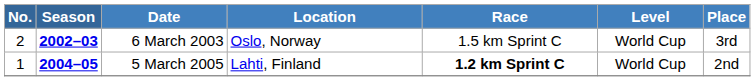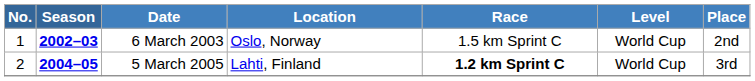(20, 40) 2 -> (20, 40) 1
(727, 40) 3rd -> (727, 40) 2nd
(20, 64) 1 -> (20, 64) 2
(727, 64) 2nd -> (727, 64) 3rd
